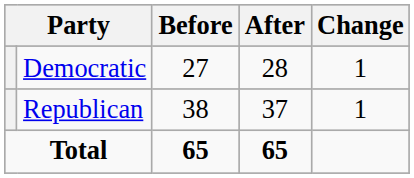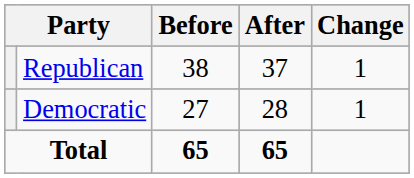rows swapped: (83, 109) <-> (85, 67)
